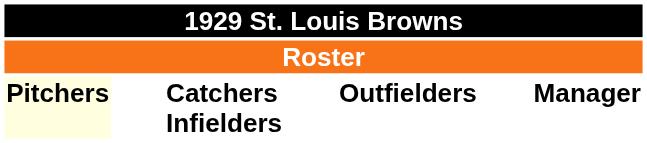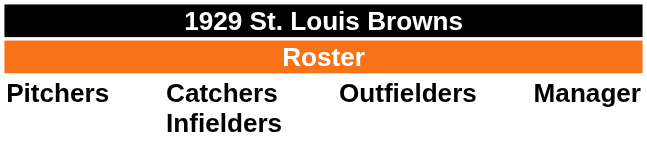(58, 93) lightyellow background -> (58, 93) no background
